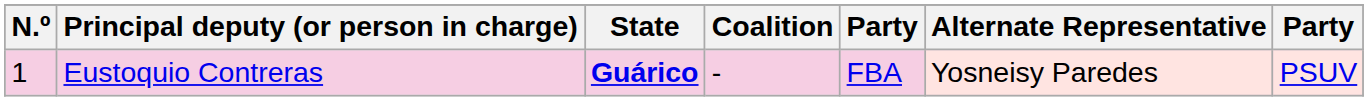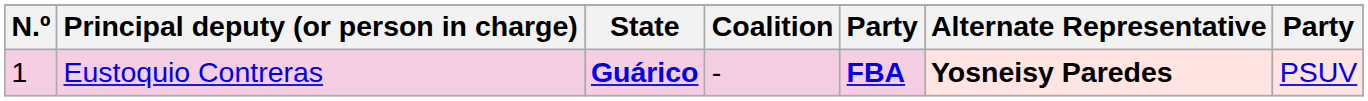(874, 72) normal -> (876, 72) bold
(1044, 72) normal -> (1052, 72) bold
